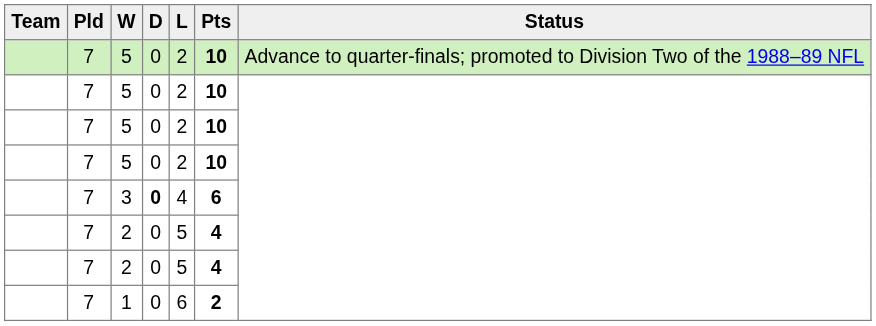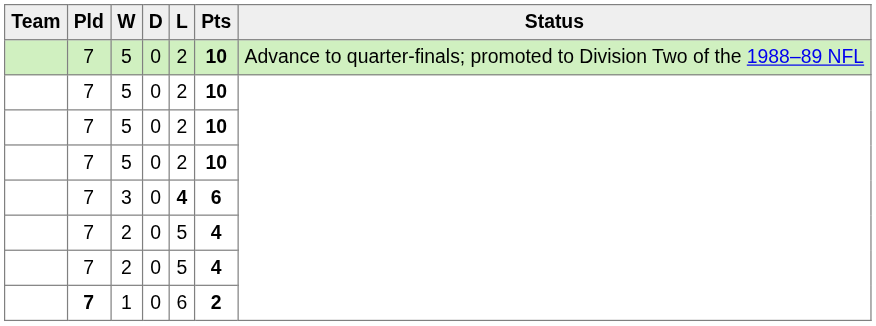(156, 197) bold -> (156, 197) normal
(182, 197) normal -> (182, 197) bold
(89, 302) normal -> (89, 302) bold
